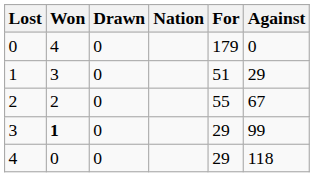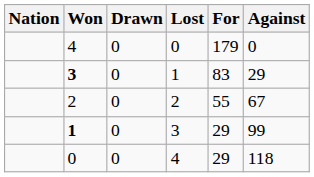columns swapped: (179, 18) <-> (25, 18)
(54, 74) normal -> (72, 74) bold
(221, 74) 51 -> (221, 74) 83
